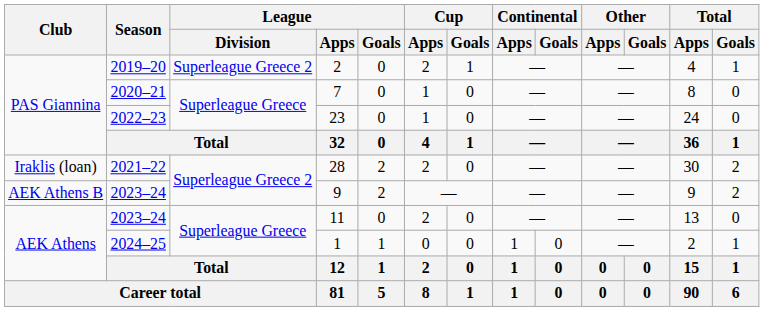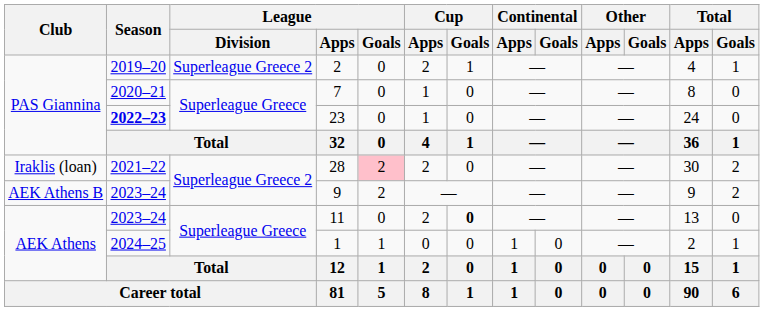(138, 117) normal -> (138, 117) bold
(381, 167) no background -> (381, 167) pink background
(470, 218) normal -> (470, 218) bold
